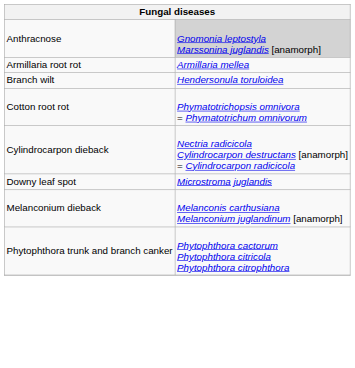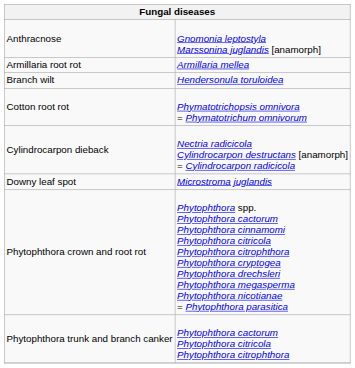(249, 44) lightgrey background -> (249, 44) no background
- row: (54, 208)
+ row: (76, 252)
